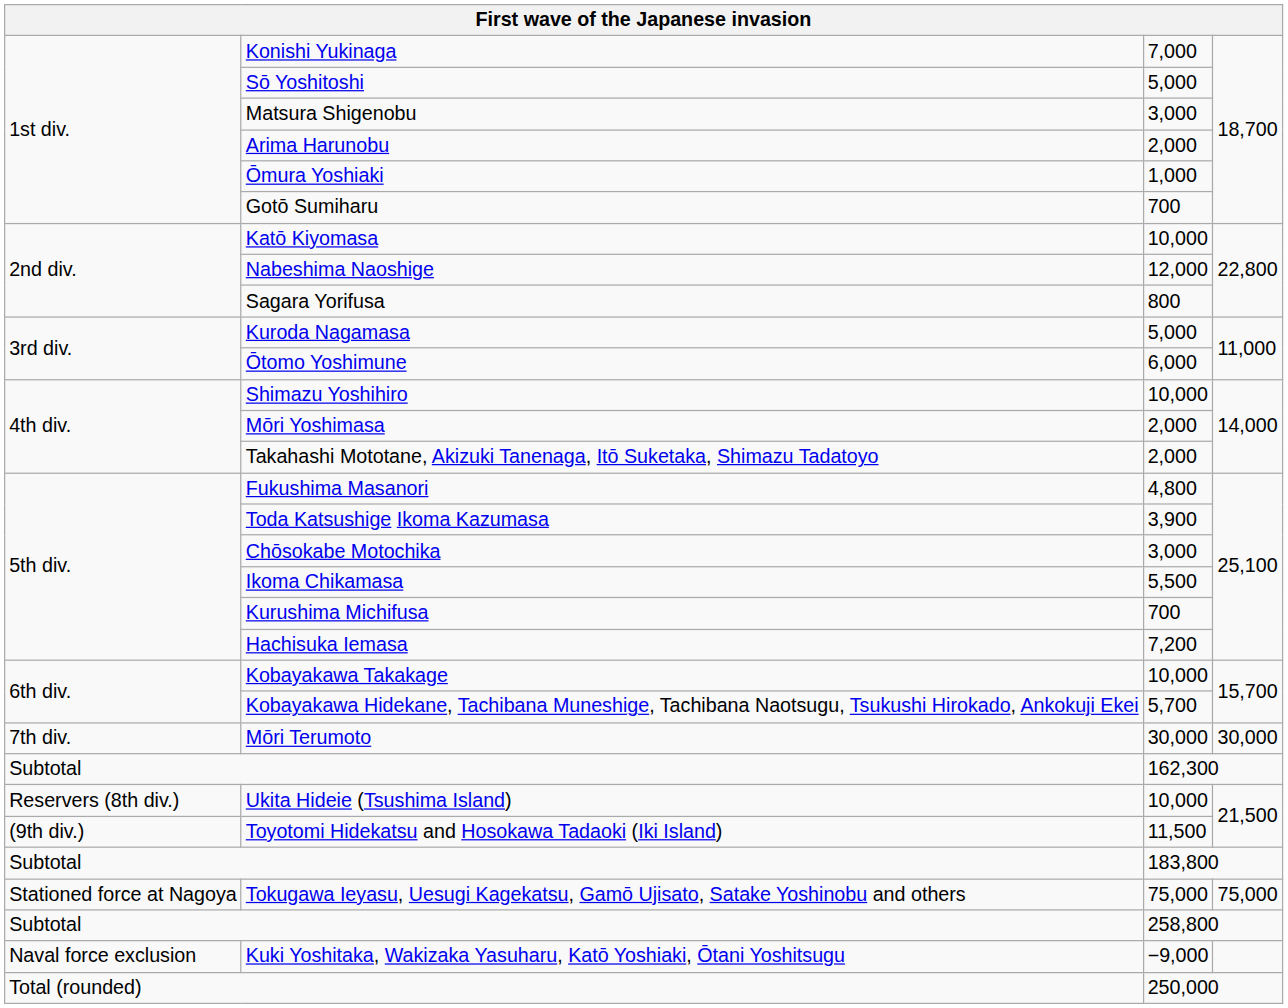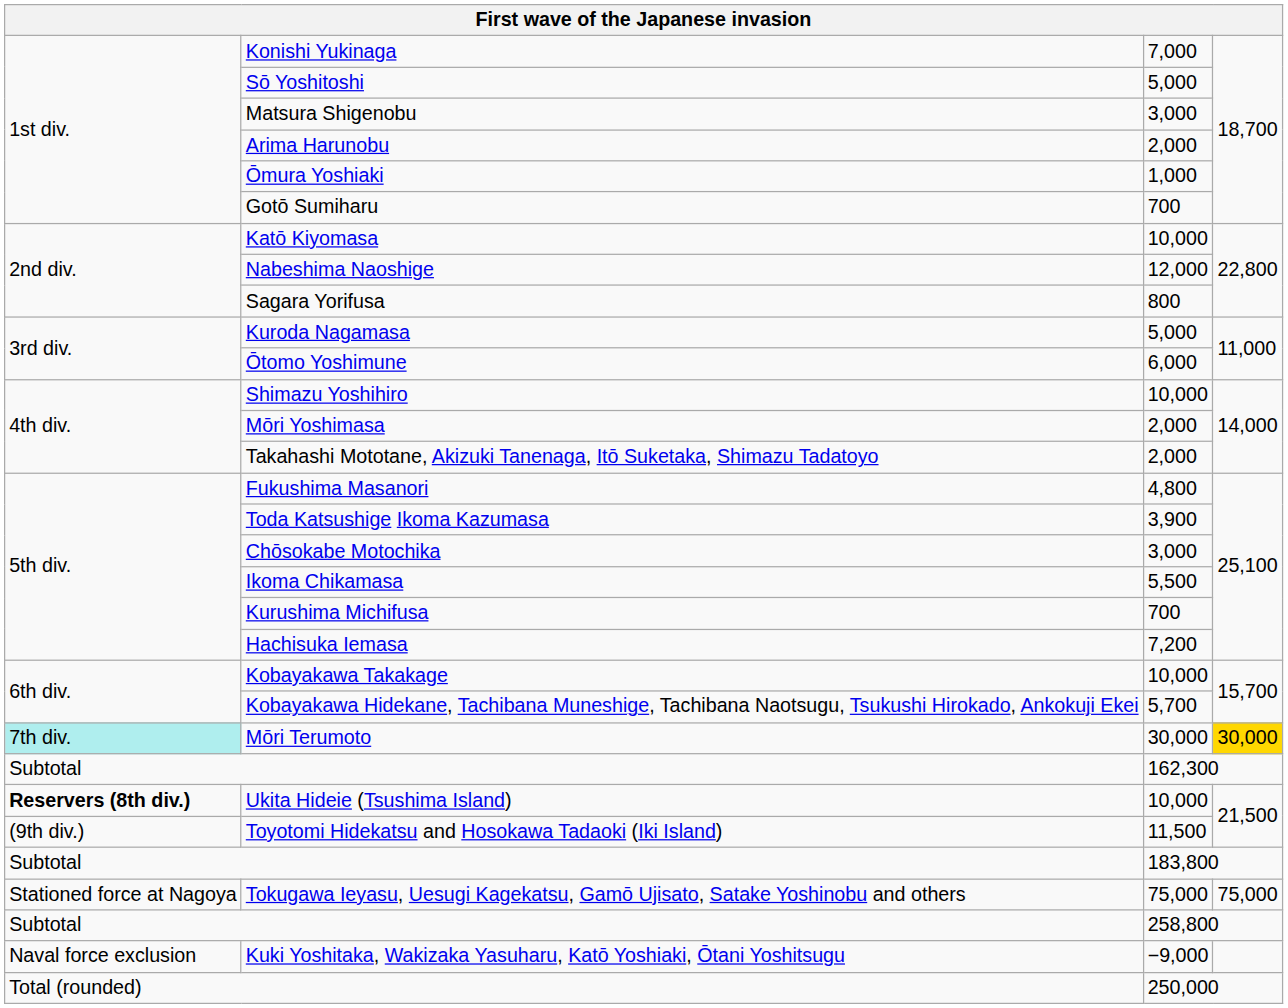(40, 737) no background -> (40, 737) paleturquoise background
(1248, 737) no background -> (1248, 737) gold background
(94, 800) normal -> (100, 800) bold
